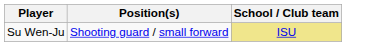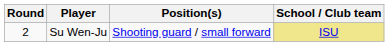+ column: (26, 13)
